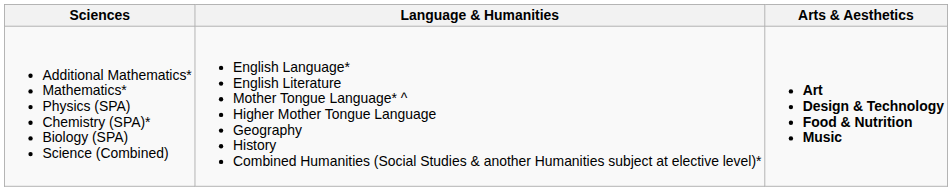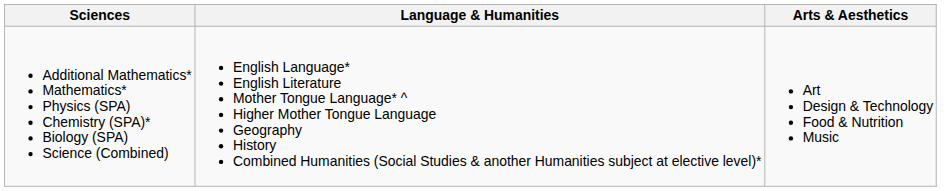(856, 114) bold -> (851, 114) normal
